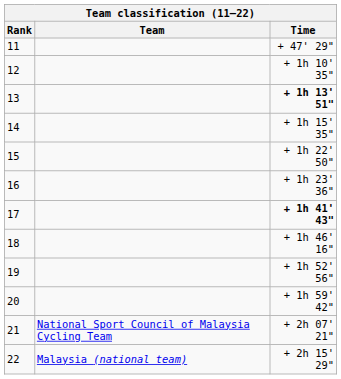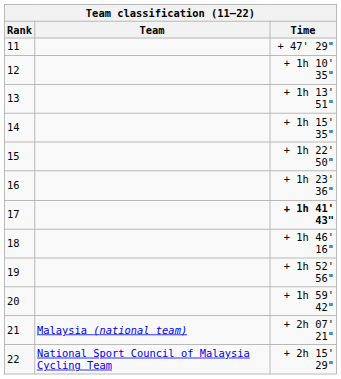(309, 99) bold -> (309, 99) normal
(143, 330) National Sport Council of Malaysia Cycling Team -> (112, 330) Malaysia (national team)
(112, 359) Malaysia (national team) -> (143, 359) National Sport Council of Malaysia Cycling Team
